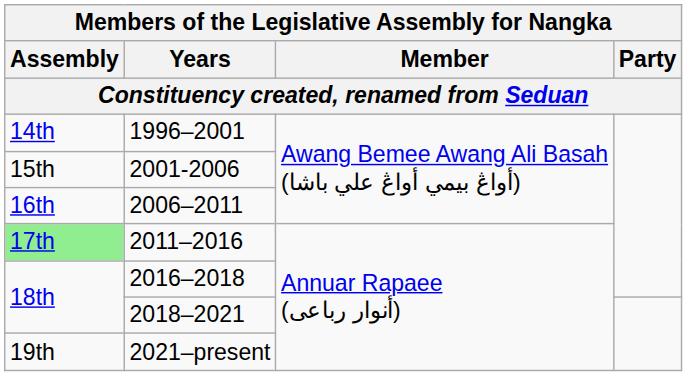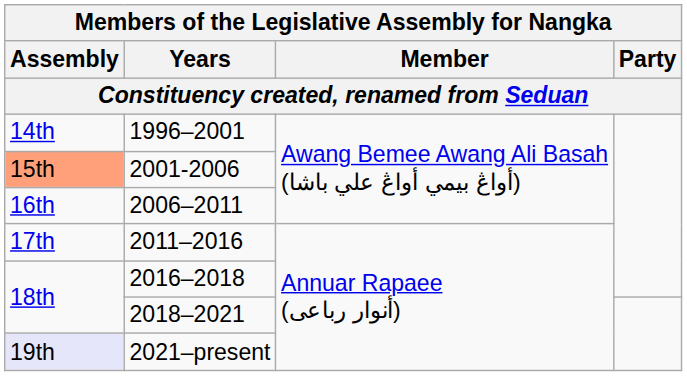(32, 168) no background -> (32, 168) lightsalmon background
(32, 242) lightgreen background -> (32, 242) no background
(32, 351) no background -> (32, 351) lavender background
